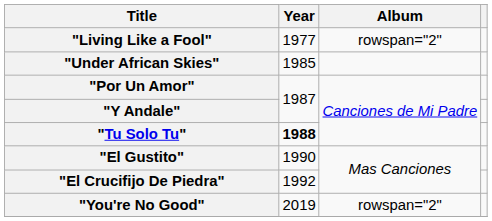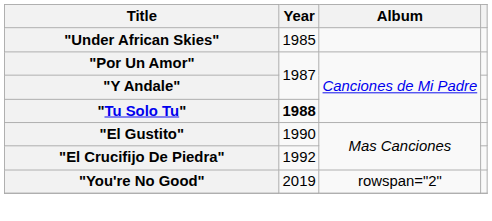- row: (142, 39)
